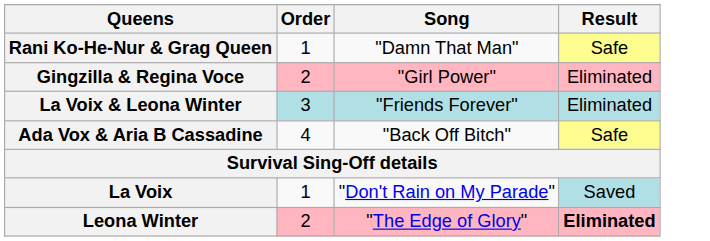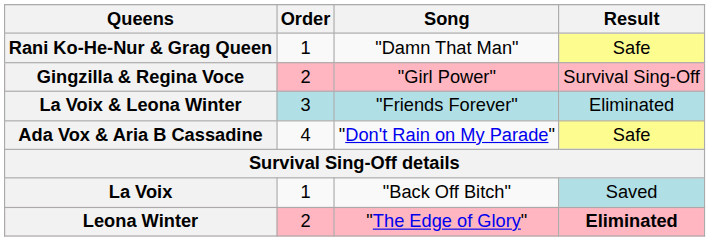(609, 76) Eliminated -> (632, 76) Survival Sing-Off
(447, 134) "Back Off Bitch" -> (447, 134) "Don't Rain on My Parade"
(447, 192) "Don't Rain on My Parade" -> (447, 192) "Back Off Bitch"
